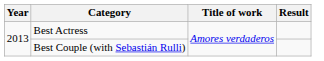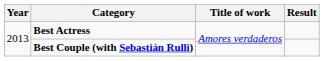(61, 30) normal -> (62, 30) bold
(109, 47) normal -> (113, 47) bold
